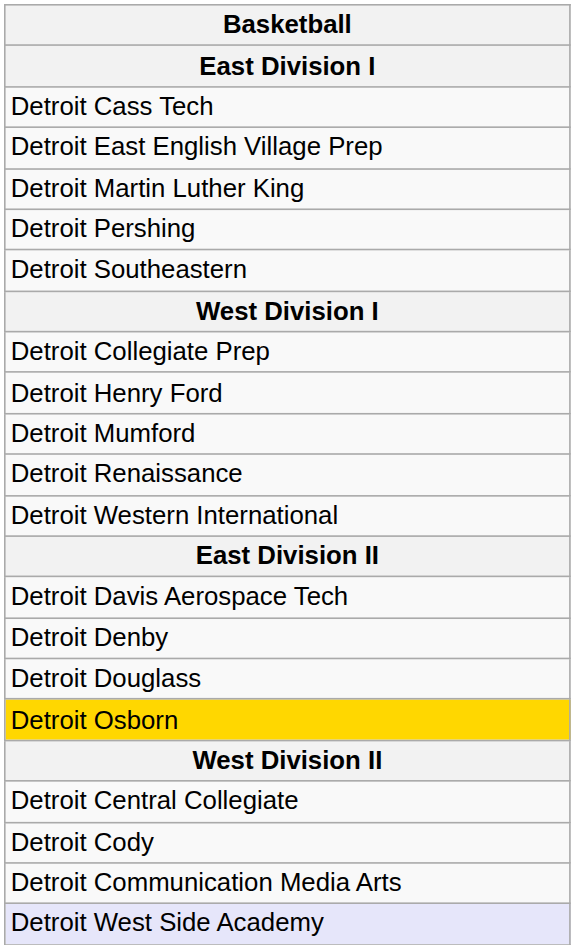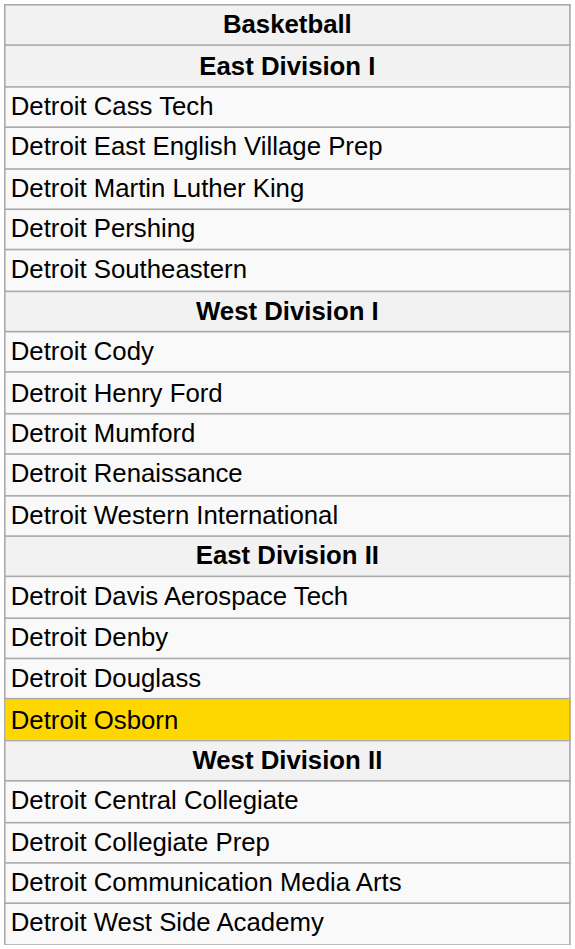(140, 351) Detroit Collegiate Prep -> (82, 351) Detroit Cody
(82, 842) Detroit Cody -> (140, 842) Detroit Collegiate Prep
(167, 923) lavender background -> (167, 923) no background
